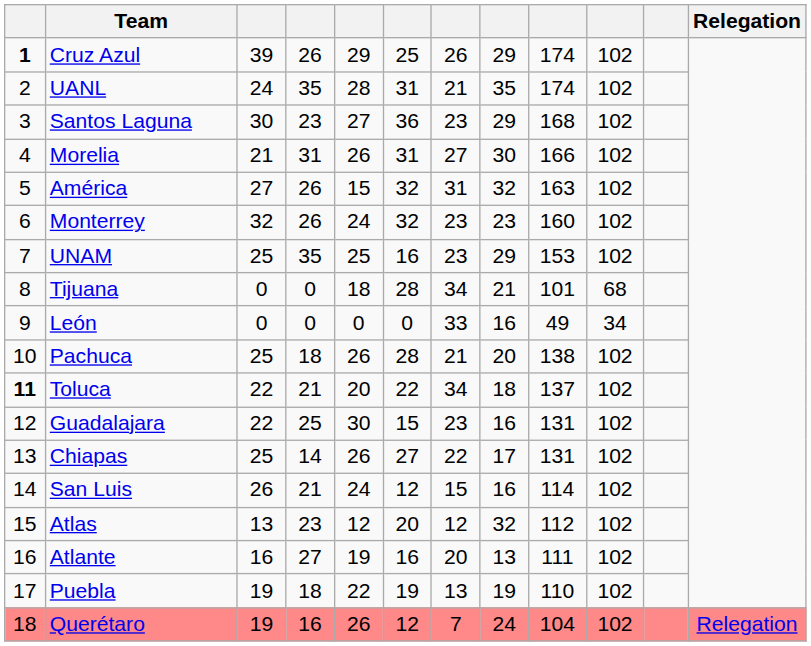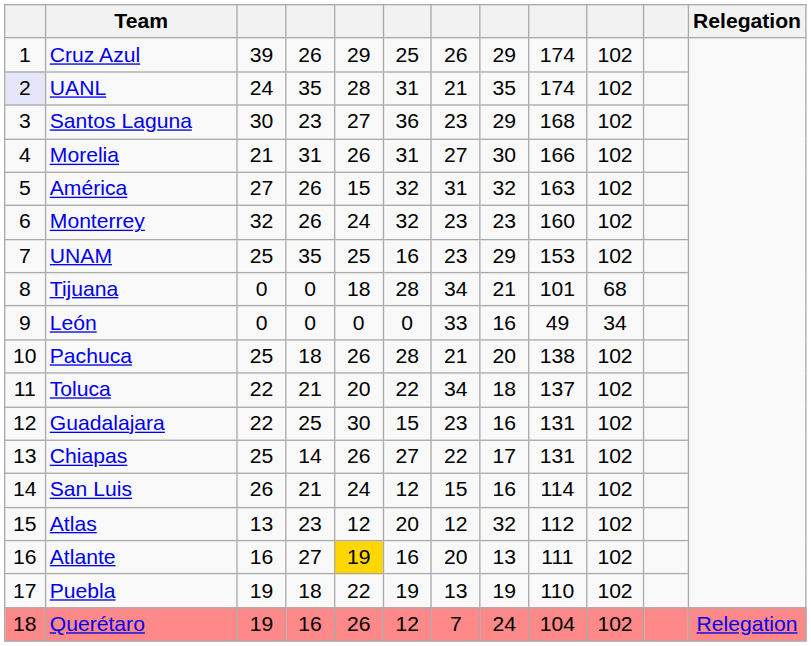(25, 54) bold -> (25, 54) normal
(25, 88) no background -> (25, 88) lavender background
(25, 389) bold -> (25, 389) normal
(359, 557) no background -> (359, 557) gold background
